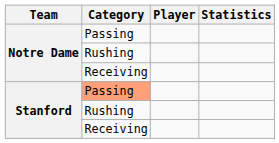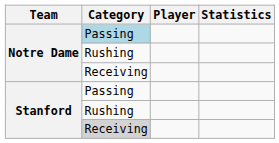(109, 34) no background -> (109, 34) lightblue background
(109, 91) lightsalmon background -> (109, 91) no background
(116, 129) no background -> (116, 129) lightgrey background
